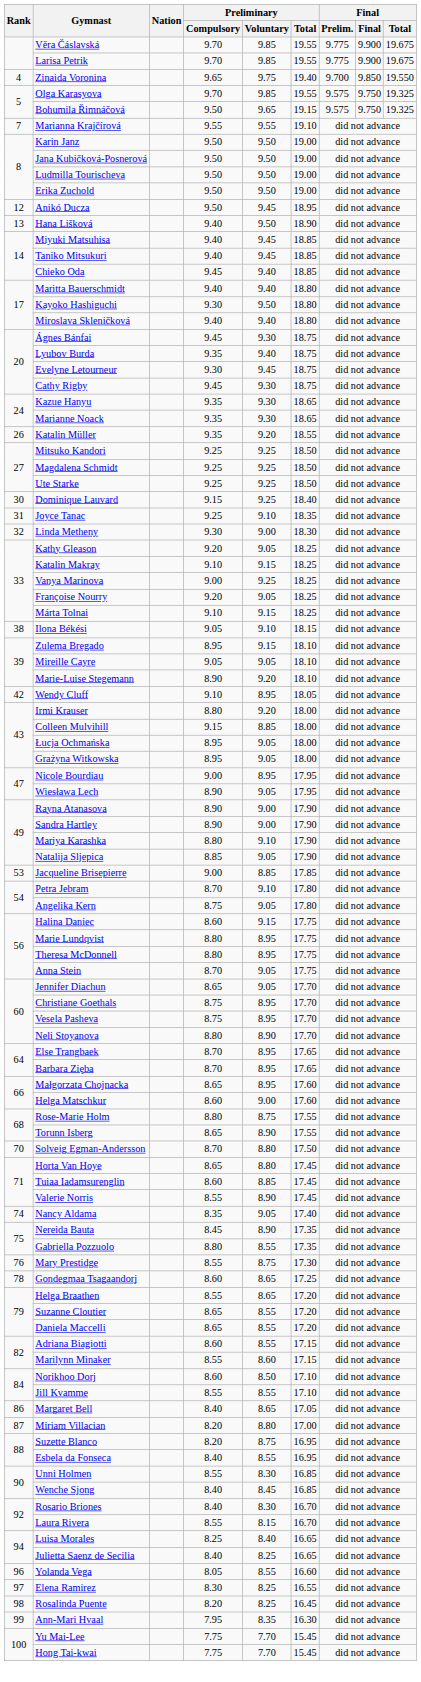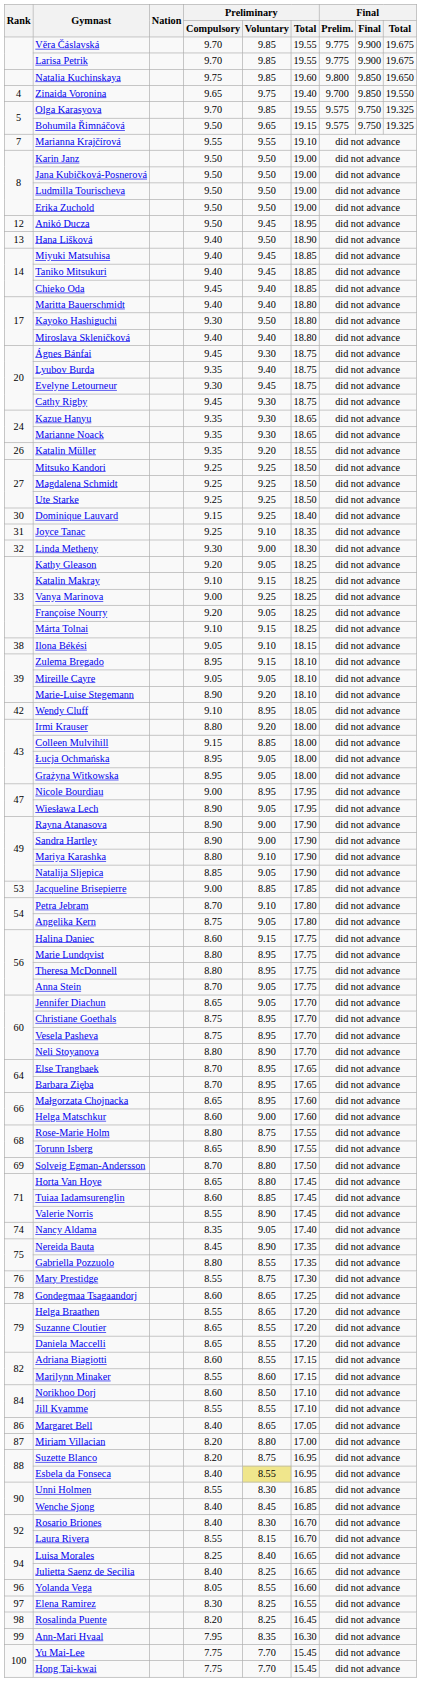+ row: (78, 77)
(19, 1149) 70 -> (19, 1165) 69
(267, 1457) no background -> (267, 1474) khaki background
